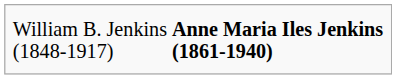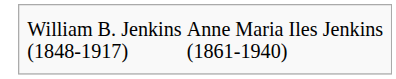(278, 40) bold -> (285, 40) normal
